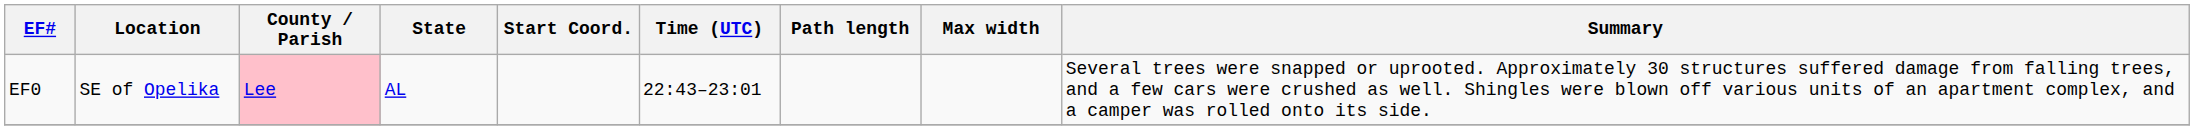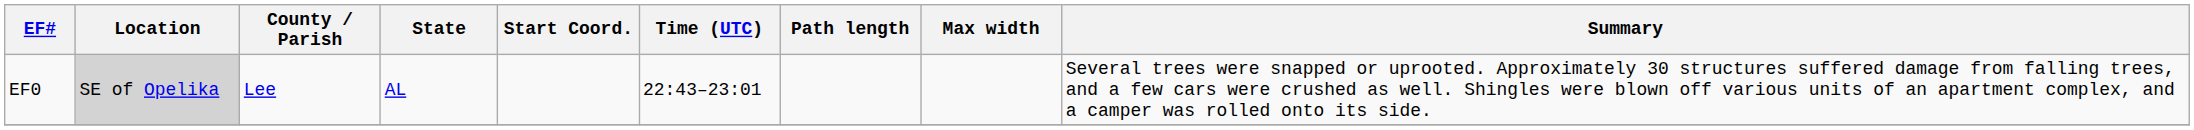(149, 90) no background -> (149, 90) lightgrey background
(260, 90) pink background -> (260, 90) no background
